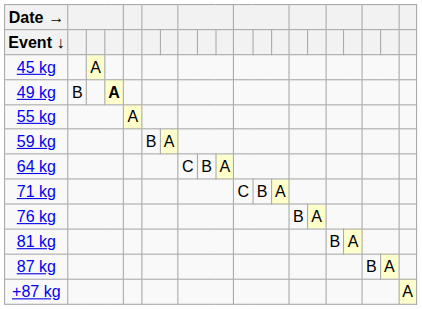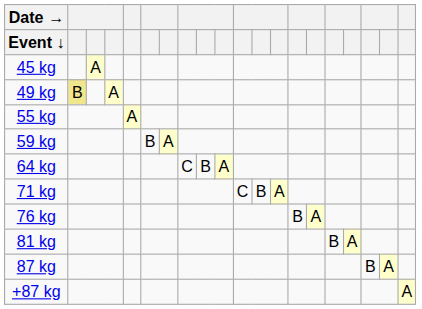(77, 92) no background -> (77, 92) khaki background
(114, 92) bold -> (114, 92) normal
